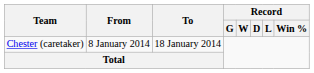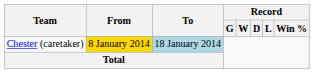(119, 44) no background -> (119, 44) gold background
(188, 44) no background -> (188, 44) lightblue background
